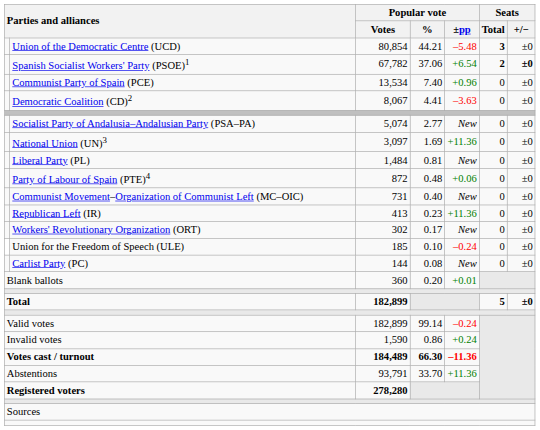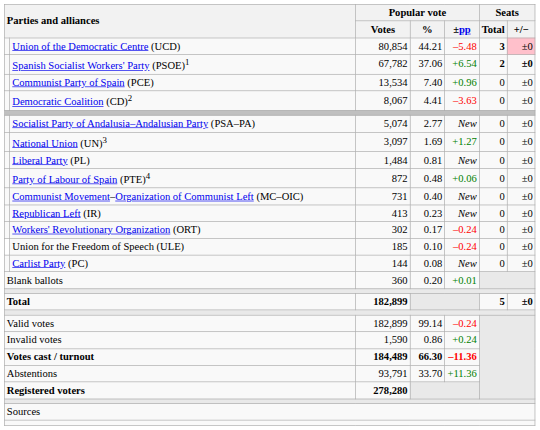(527, 46) no background -> (527, 46) pink background
(462, 142) +11.36 -> (465, 142) +1.27
(462, 213) +11.36 -> (467, 213) New
(467, 230) New -> (465, 230) –0.24
